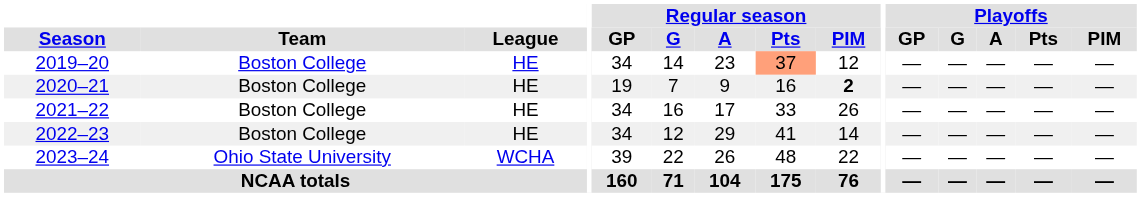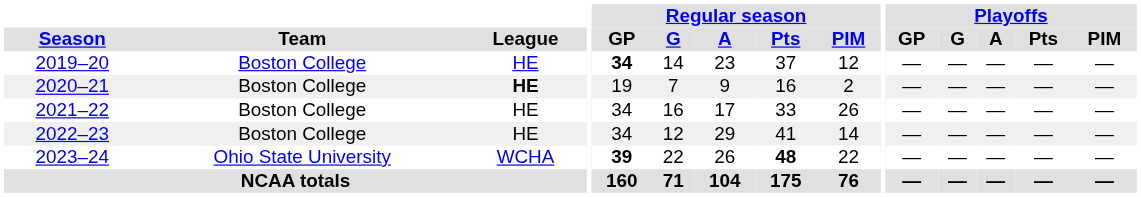(622, 62) normal -> (622, 62) bold
(786, 62) lightsalmon background -> (786, 62) no background
(525, 86) normal -> (525, 86) bold
(849, 86) bold -> (849, 86) normal
(622, 157) normal -> (622, 157) bold
(786, 157) normal -> (786, 157) bold
